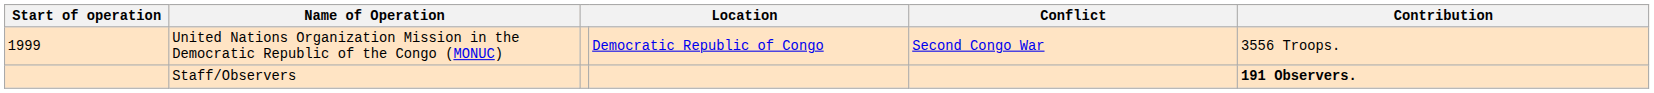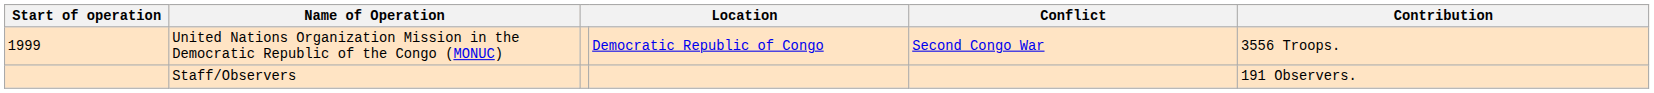(1299, 77) bold -> (1299, 77) normal
